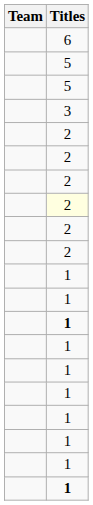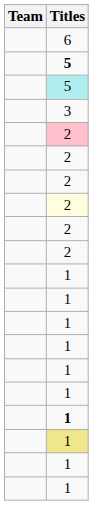(67, 63) normal -> (67, 63) bold
(67, 87) no background -> (67, 87) paleturquoise background
(67, 134) no background -> (67, 134) pink background
(67, 323) bold -> (67, 323) normal
(67, 417) normal -> (67, 417) bold
(67, 441) no background -> (67, 441) khaki background
(67, 488) bold -> (67, 488) normal
